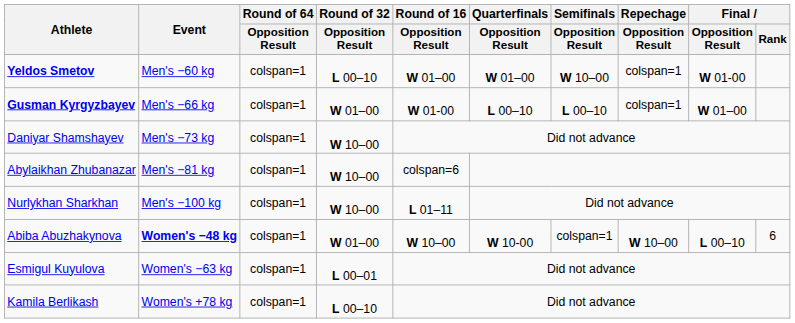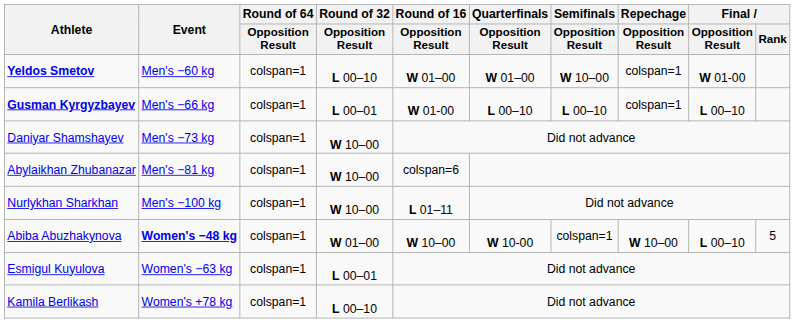(355, 111) W 01–00 -> (355, 111) L 00–01
(722, 111) W 01–00 -> (722, 111) L 00–10
(773, 236) 6 -> (773, 236) 5
